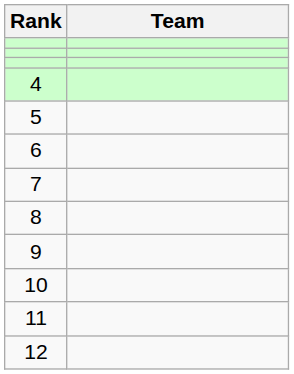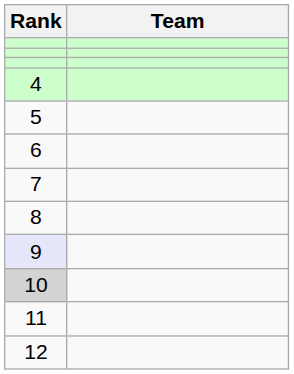(36, 251) no background -> (36, 251) lavender background
(36, 284) no background -> (36, 284) lightgrey background
